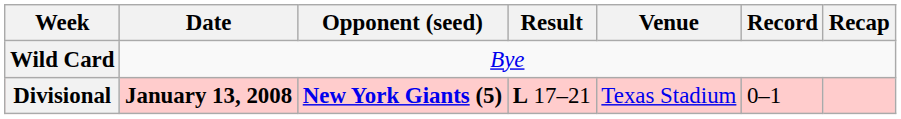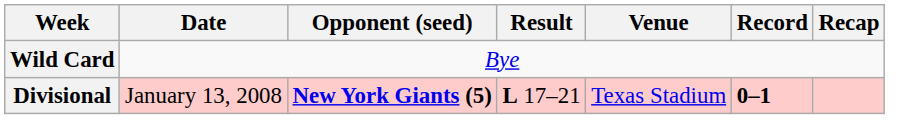(209, 95) bold -> (203, 95) normal
(764, 95) normal -> (754, 95) bold
